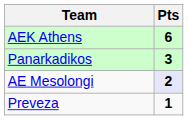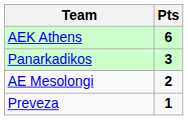(168, 81) lavender background -> (168, 81) no background
